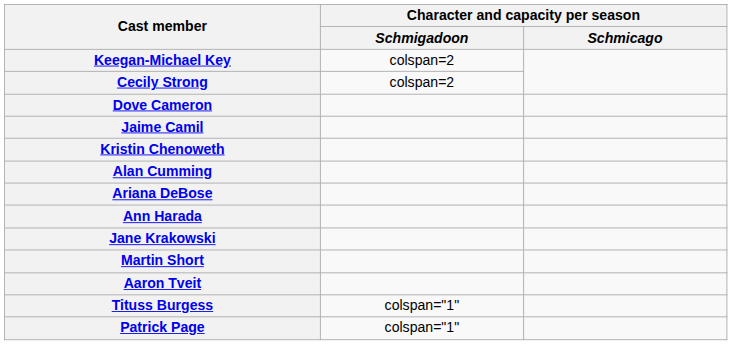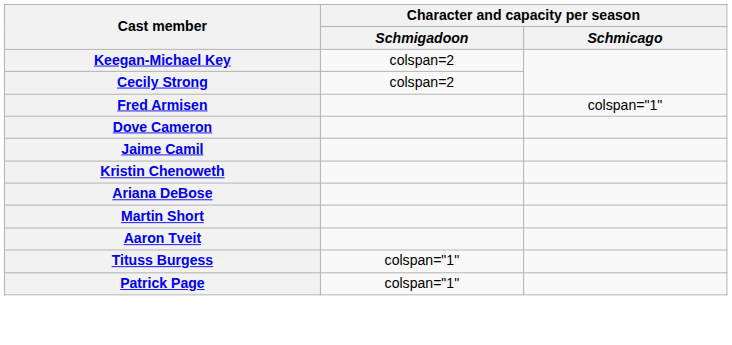+ row: (162, 104)
- row: (162, 171)
- row: (162, 216)
- row: (162, 238)
